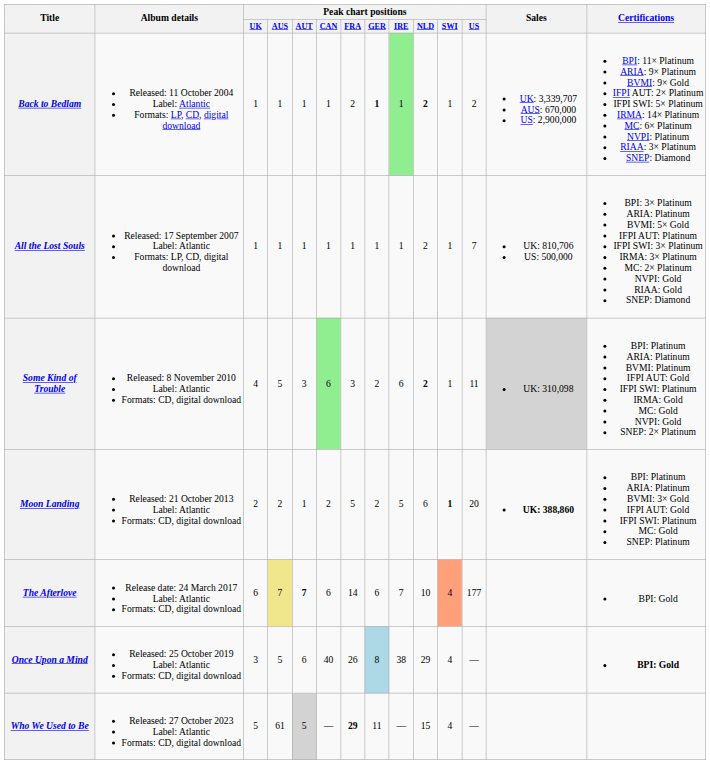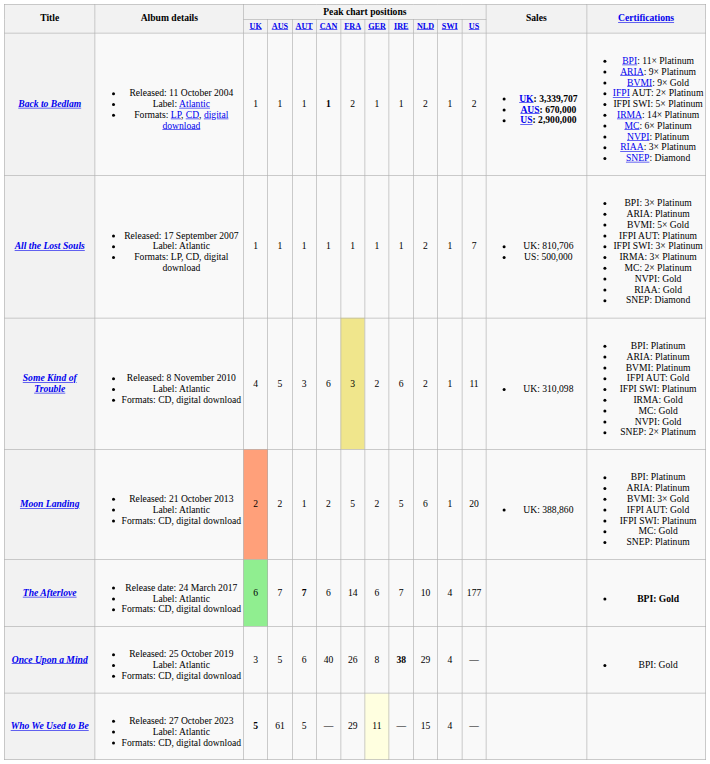(328, 104) normal -> (328, 104) bold
(377, 104) bold -> (377, 104) normal
(401, 104) lightgreen background -> (401, 104) no background
(426, 104) bold -> (426, 104) normal
(536, 110) normal -> (536, 110) bold
(328, 383) lightgreen background -> (328, 383) no background
(353, 383) no background -> (353, 383) khaki background
(426, 383) bold -> (426, 383) normal
(536, 389) lightgrey background -> (536, 389) no background
(256, 504) no background -> (256, 504) lightsalmon background
(450, 504) bold -> (450, 504) normal
(536, 510) bold -> (536, 510) normal
(256, 593) no background -> (256, 593) lightgreen background
(280, 593) khaki background -> (280, 593) no background
(450, 593) lightsalmon background -> (450, 593) no background
(646, 598) normal -> (646, 598) bold
(377, 659) lightblue background -> (377, 659) no background
(401, 659) normal -> (401, 659) bold
(646, 665) bold -> (646, 665) normal
(256, 726) normal -> (256, 726) bold
(304, 726) lightgrey background -> (304, 726) no background
(353, 726) bold -> (353, 726) normal
(377, 726) no background -> (377, 726) lightyellow background
